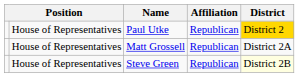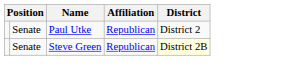(67, 30) House of Representatives -> (26, 30) Senate
(264, 30) gold background -> (180, 30) no background
- row: (156, 47)
(67, 64) House of Representatives -> (26, 47) Senate
